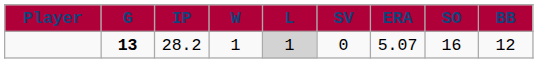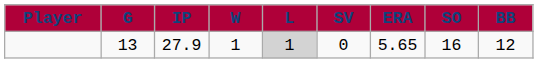(128, 45) bold -> (128, 45) normal
(182, 45) 28.2 -> (182, 45) 27.9
(397, 45) 5.07 -> (397, 45) 5.65
